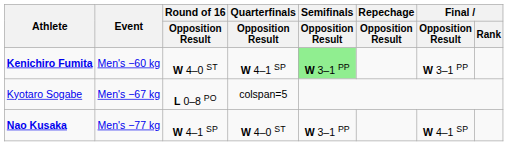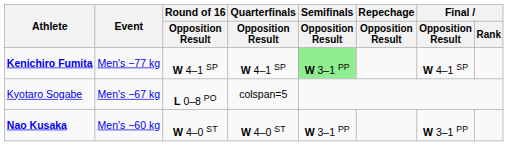(129, 64) Men's −60 kg -> (129, 64) Men's −77 kg
(195, 69) W 4–0 ST -> (195, 69) W 4–1 SP
(446, 69) W 3–1 PP -> (446, 69) W 4–1 SP
(129, 126) Men's −77 kg -> (129, 126) Men's −60 kg
(195, 131) W 4–1 SP -> (195, 131) W 4–0 ST
(446, 131) W 4–1 SP -> (446, 131) W 3–1 PP
